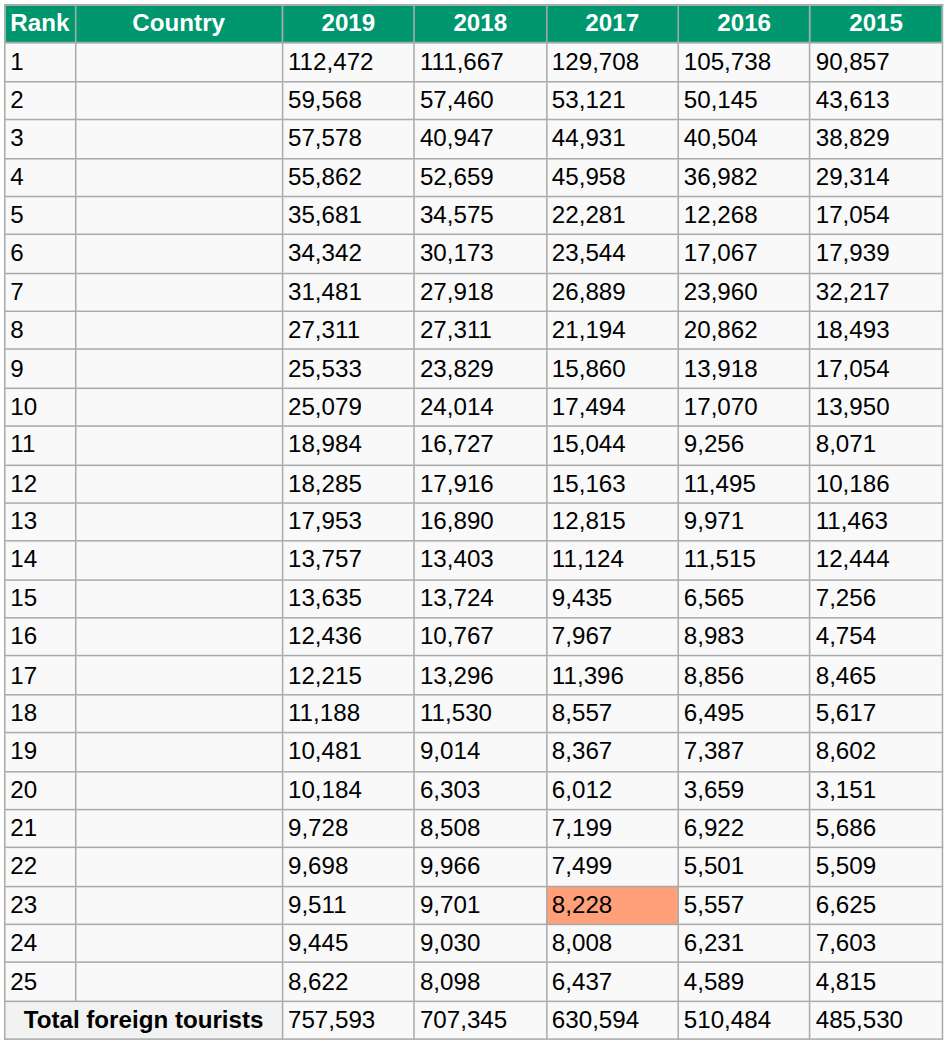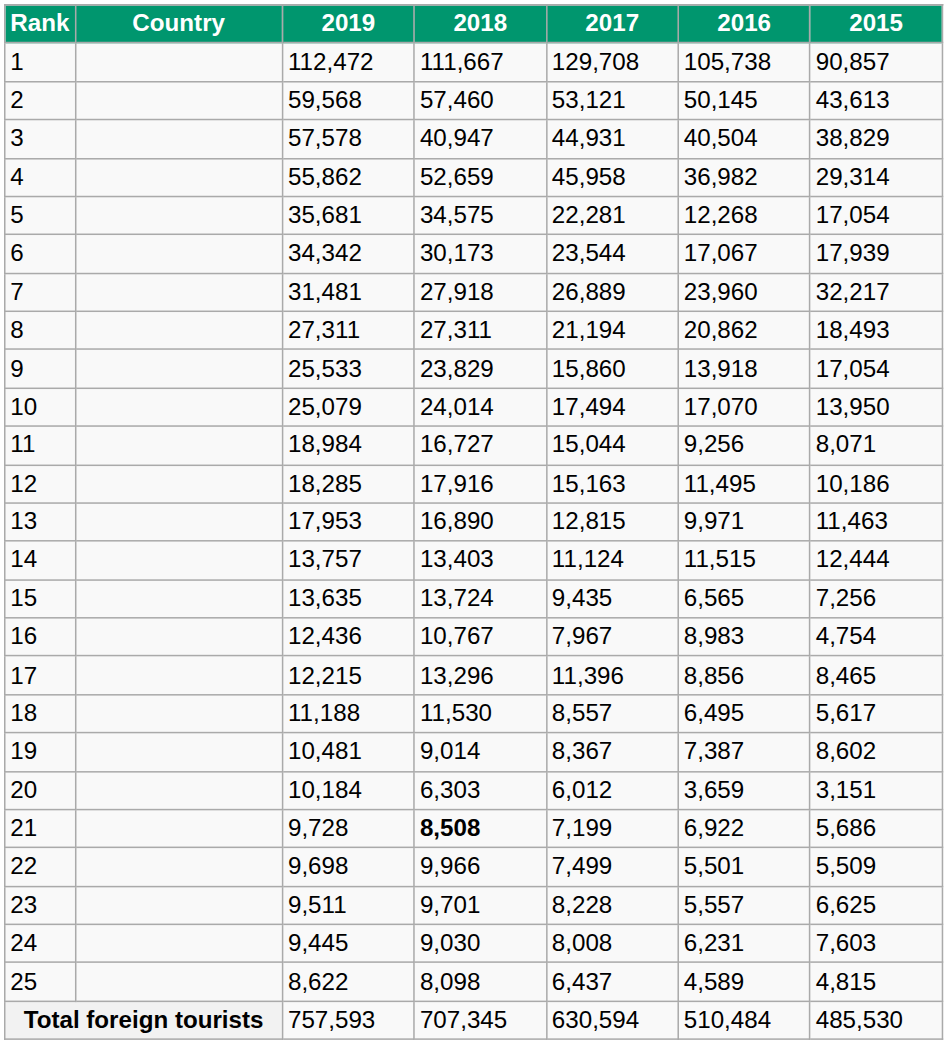(450, 828) normal -> (450, 828) bold
(582, 904) lightsalmon background -> (582, 904) no background
